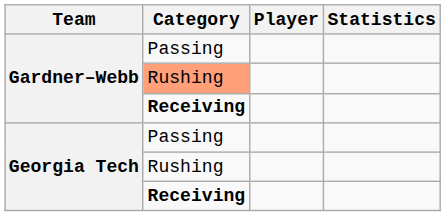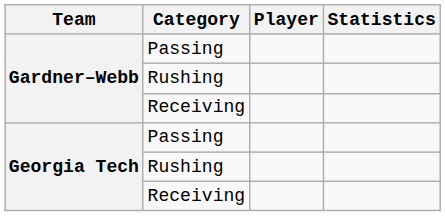(186, 78) lightsalmon background -> (186, 78) no background
(196, 108) bold -> (196, 108) normal
(196, 196) bold -> (196, 196) normal
